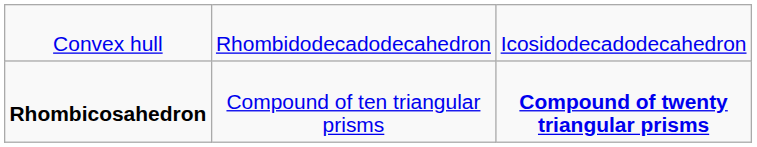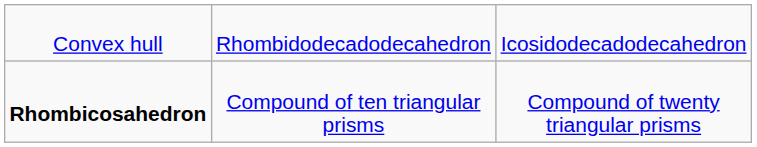(624, 113) bold -> (624, 113) normal
